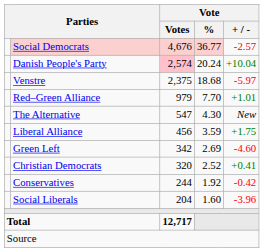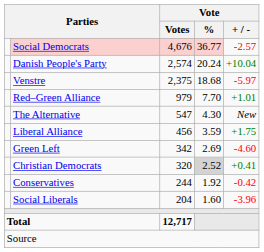(180, 64) pink background -> (180, 64) no background
(212, 166) no background -> (212, 166) lightgrey background
